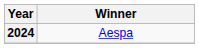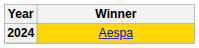(116, 33) no background -> (116, 33) gold background
